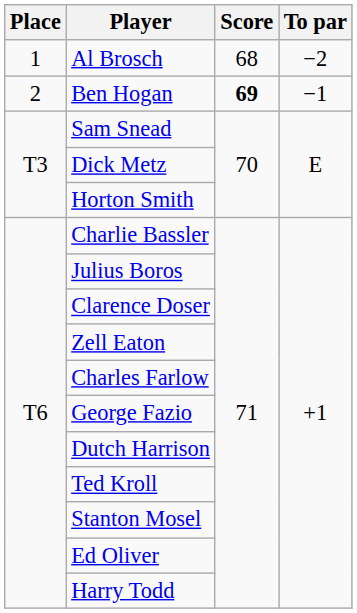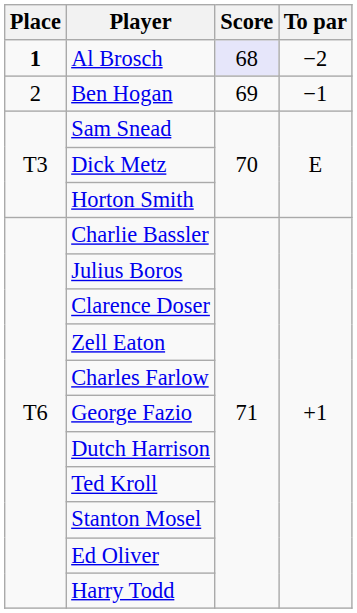(35, 57) normal -> (35, 57) bold
(247, 57) no background -> (247, 57) lavender background
(247, 93) bold -> (247, 93) normal
